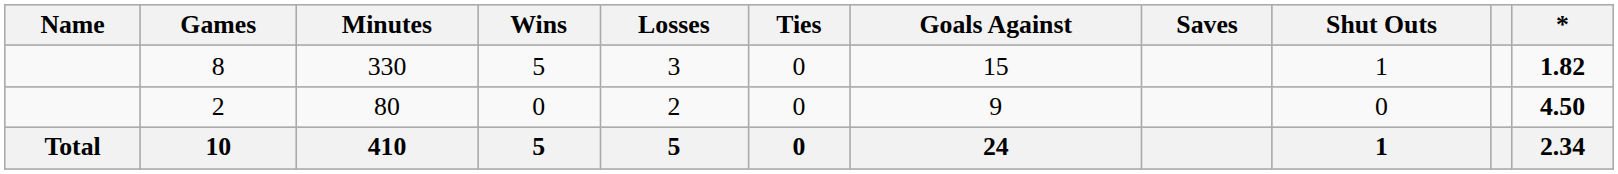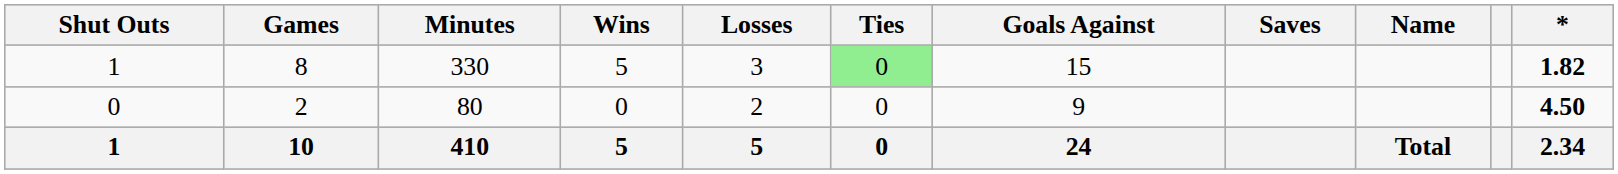columns swapped: (73, 24) <-> (1382, 24)
(799, 65) no background -> (882, 65) lightgreen background
